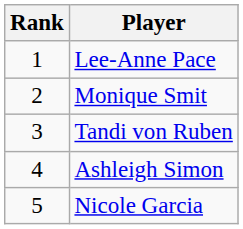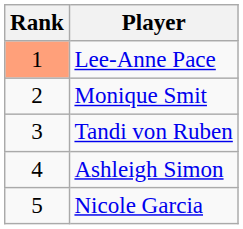(37, 59) no background -> (37, 59) lightsalmon background
